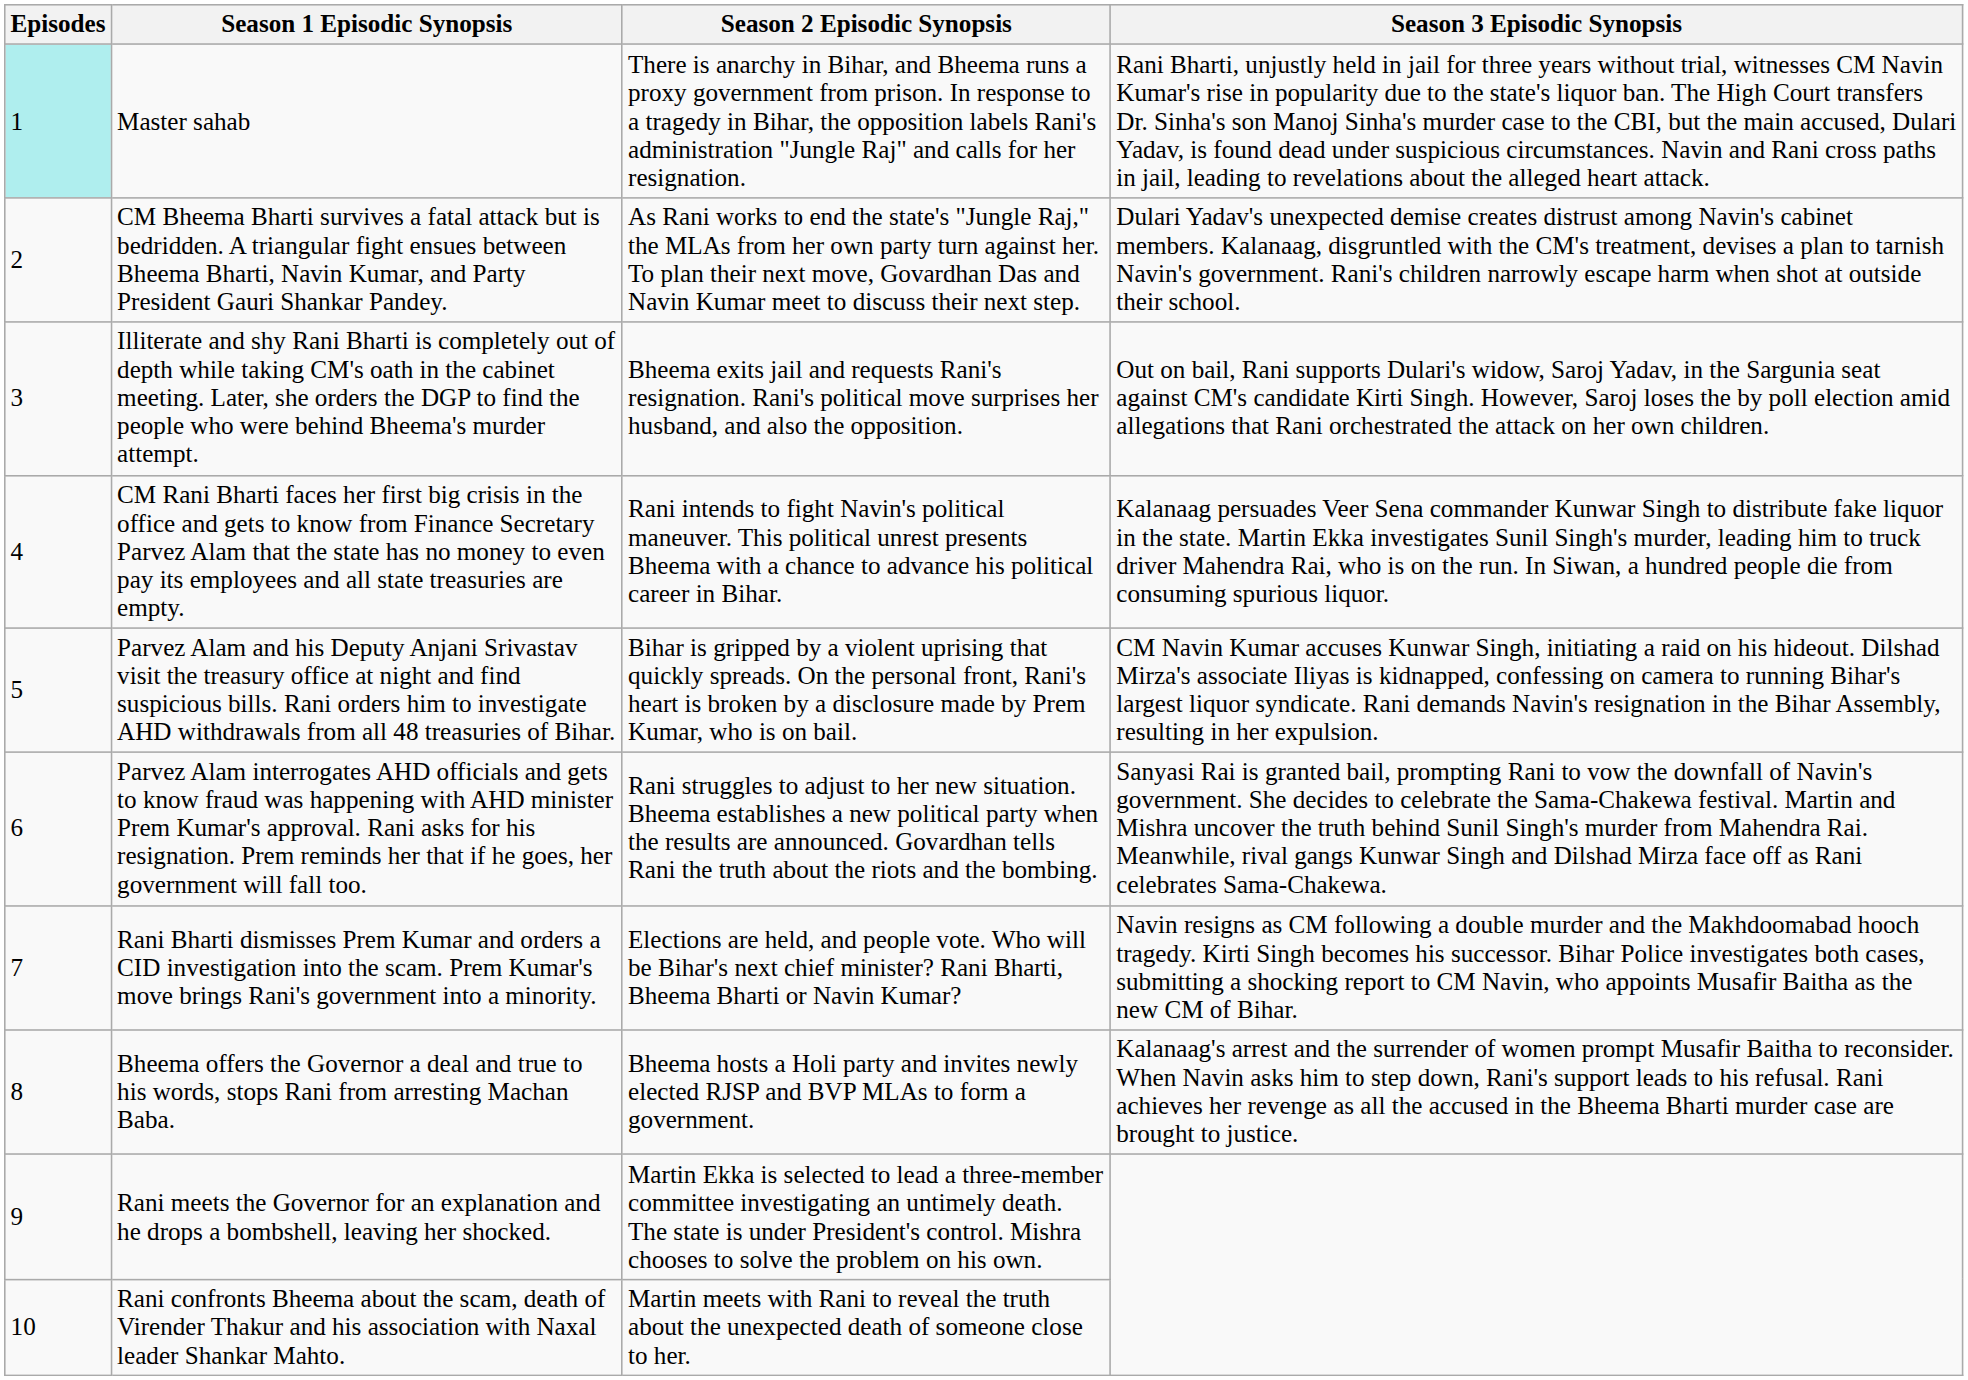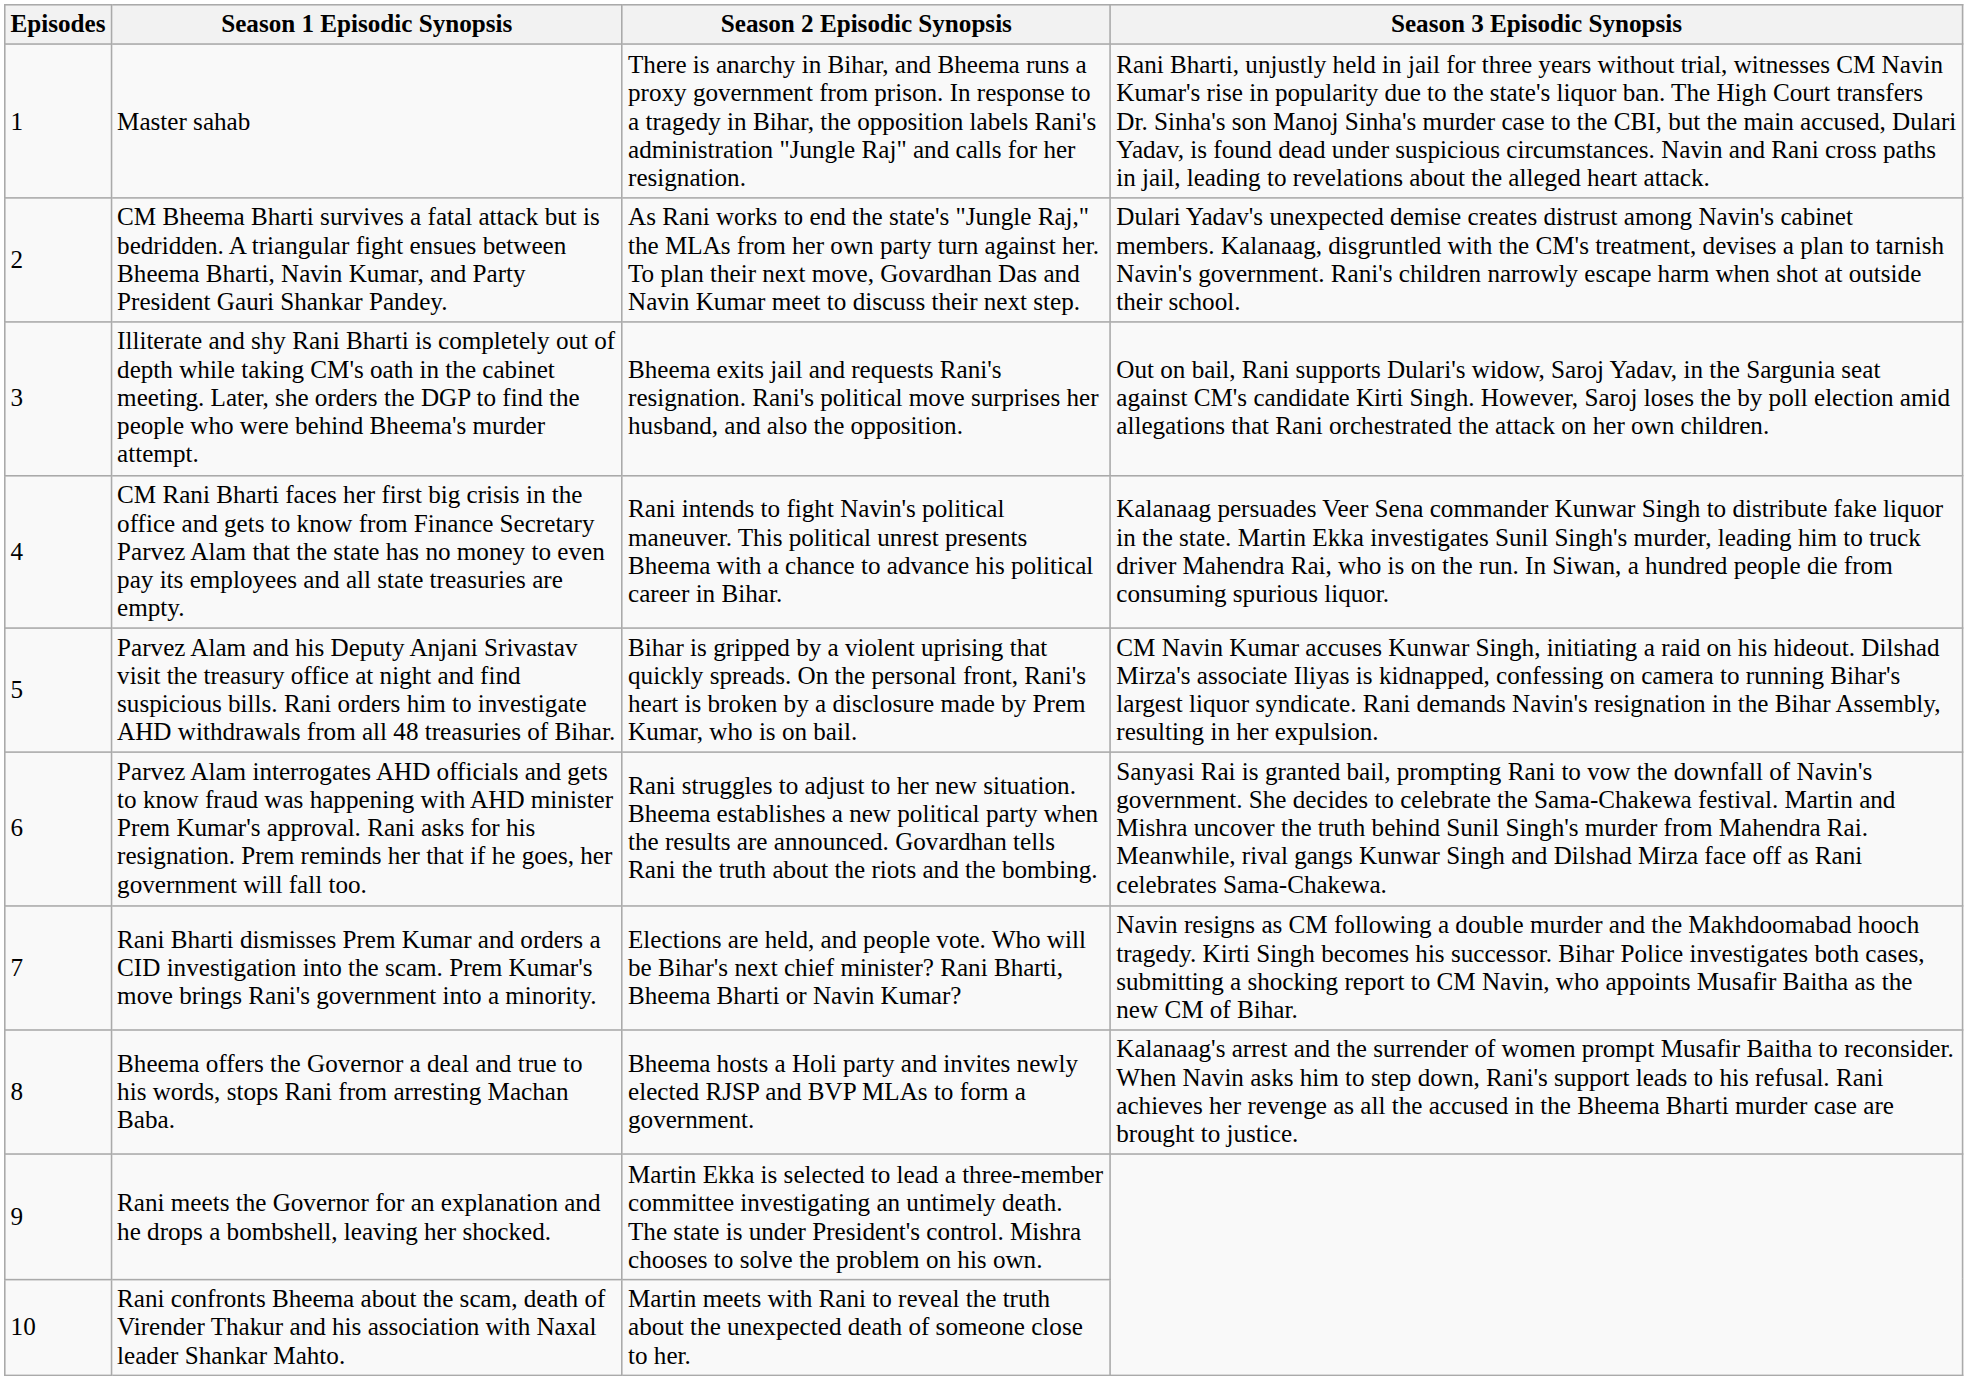(17, 120) paleturquoise background -> (17, 120) no background
